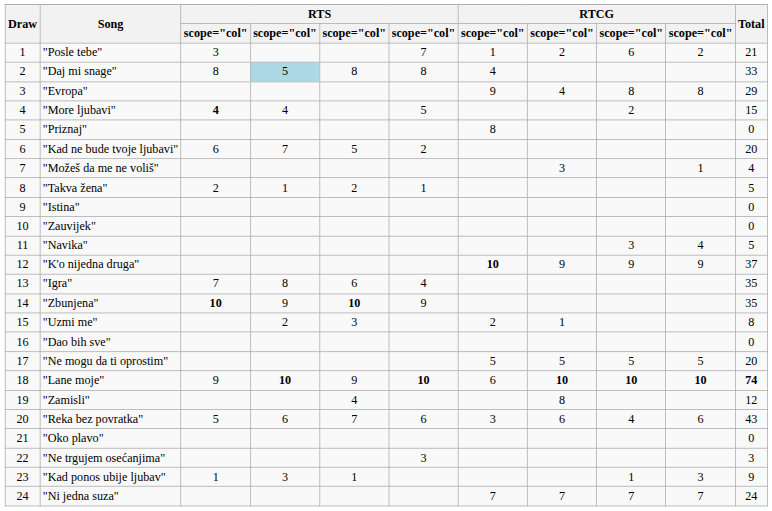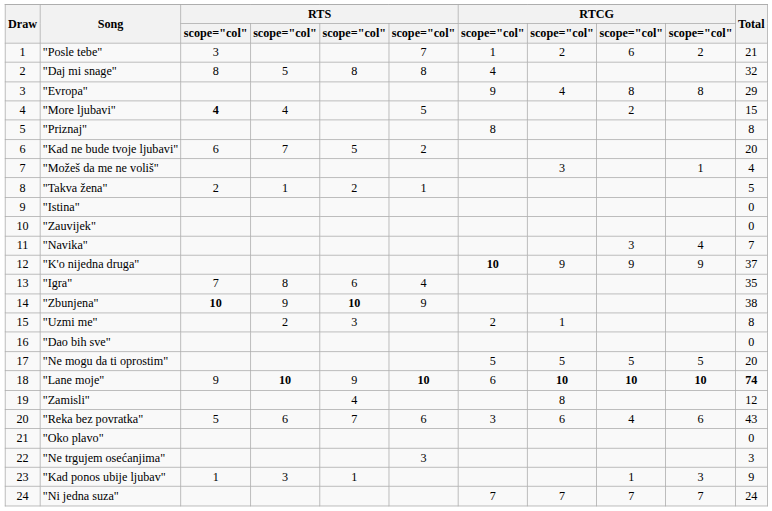(285, 71) lightblue background -> (285, 71) no background
(751, 71) 33 -> (751, 71) 32
(751, 129) 0 -> (751, 129) 8
(751, 245) 5 -> (751, 245) 7
(751, 303) 35 -> (751, 303) 38
